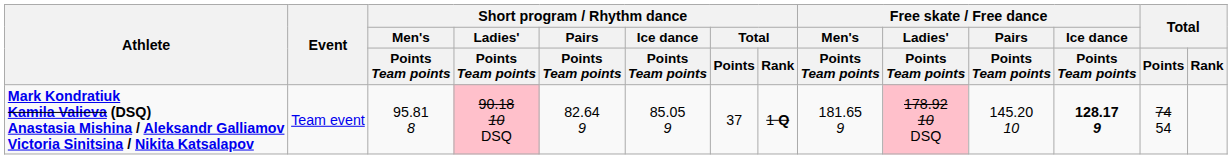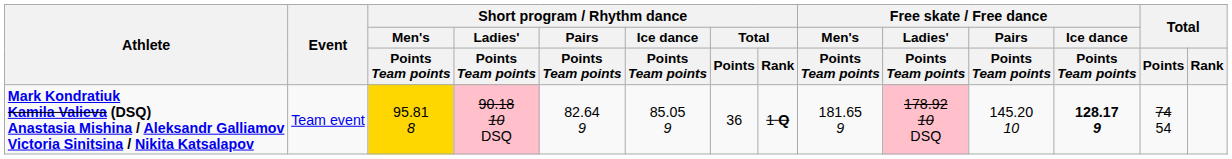(411, 120) no background -> (411, 120) gold background
(734, 120) 37 -> (734, 120) 36
